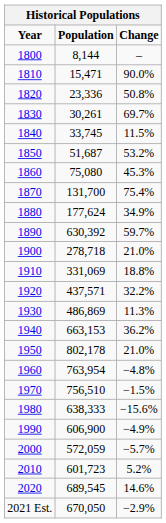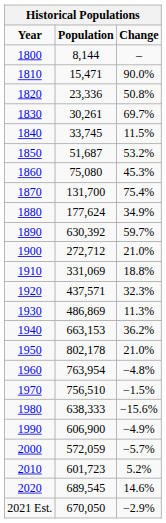(86, 251) 278,718 -> (86, 251) 272,712
(139, 291) 32.2% -> (139, 291) 32.3%
